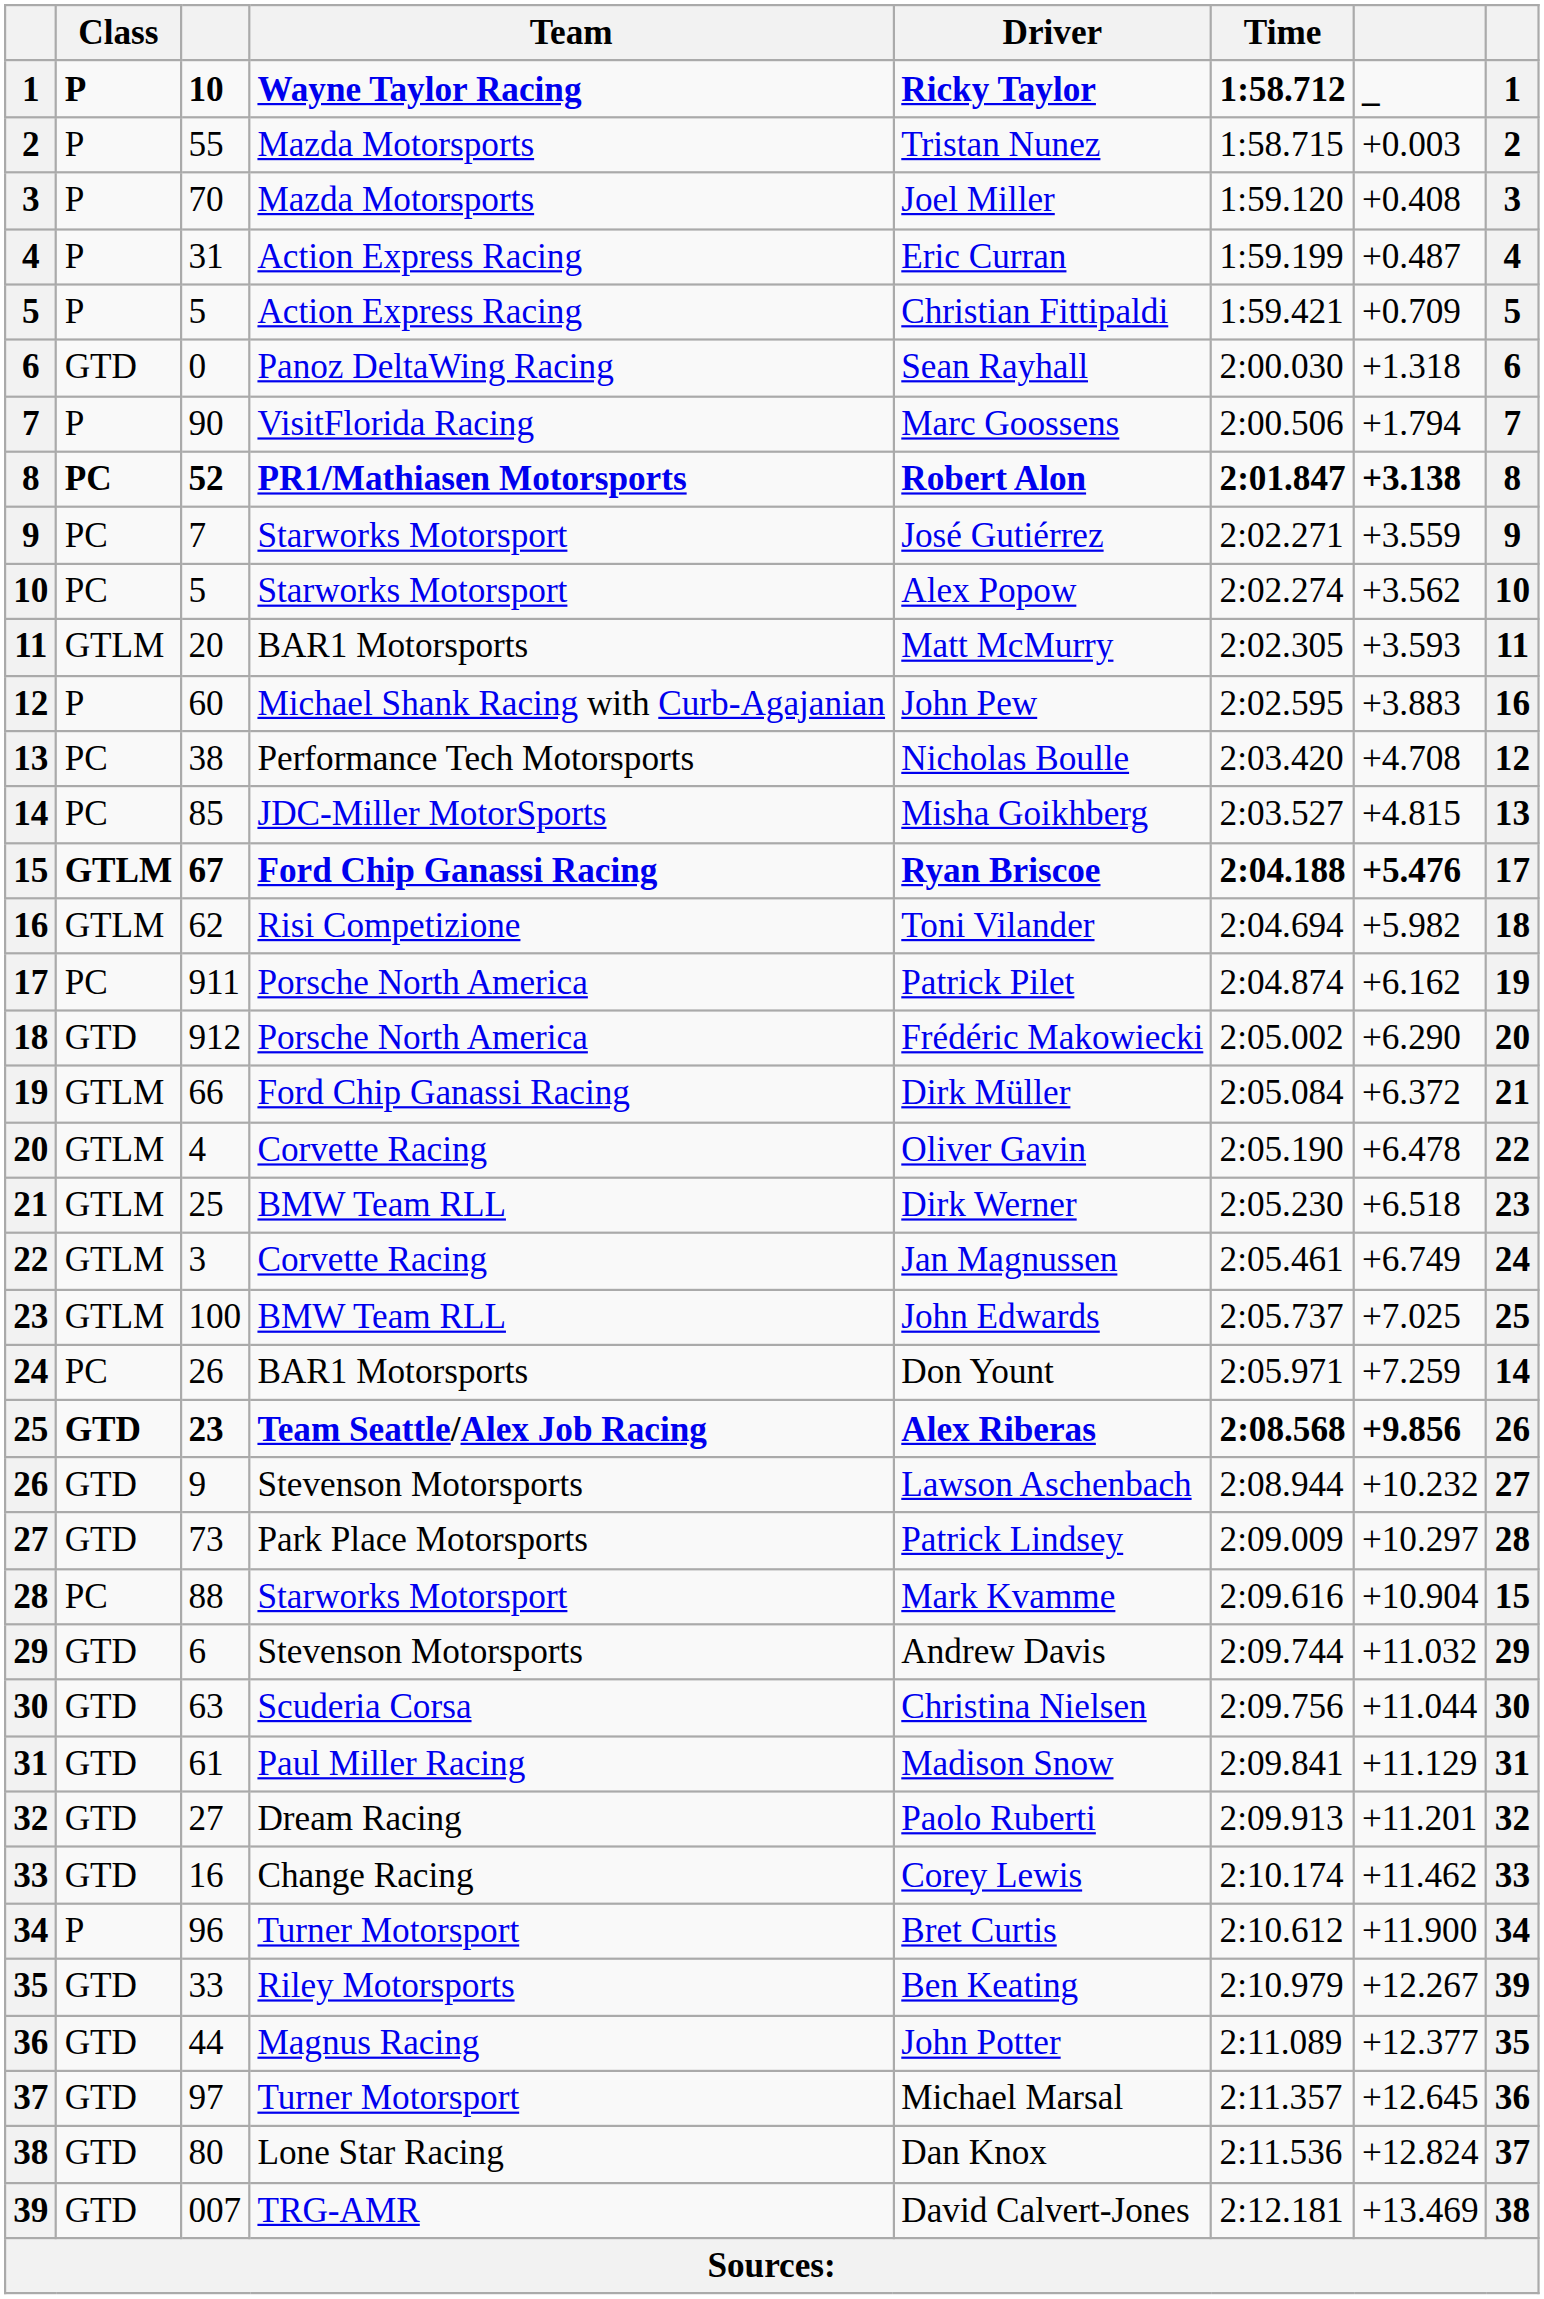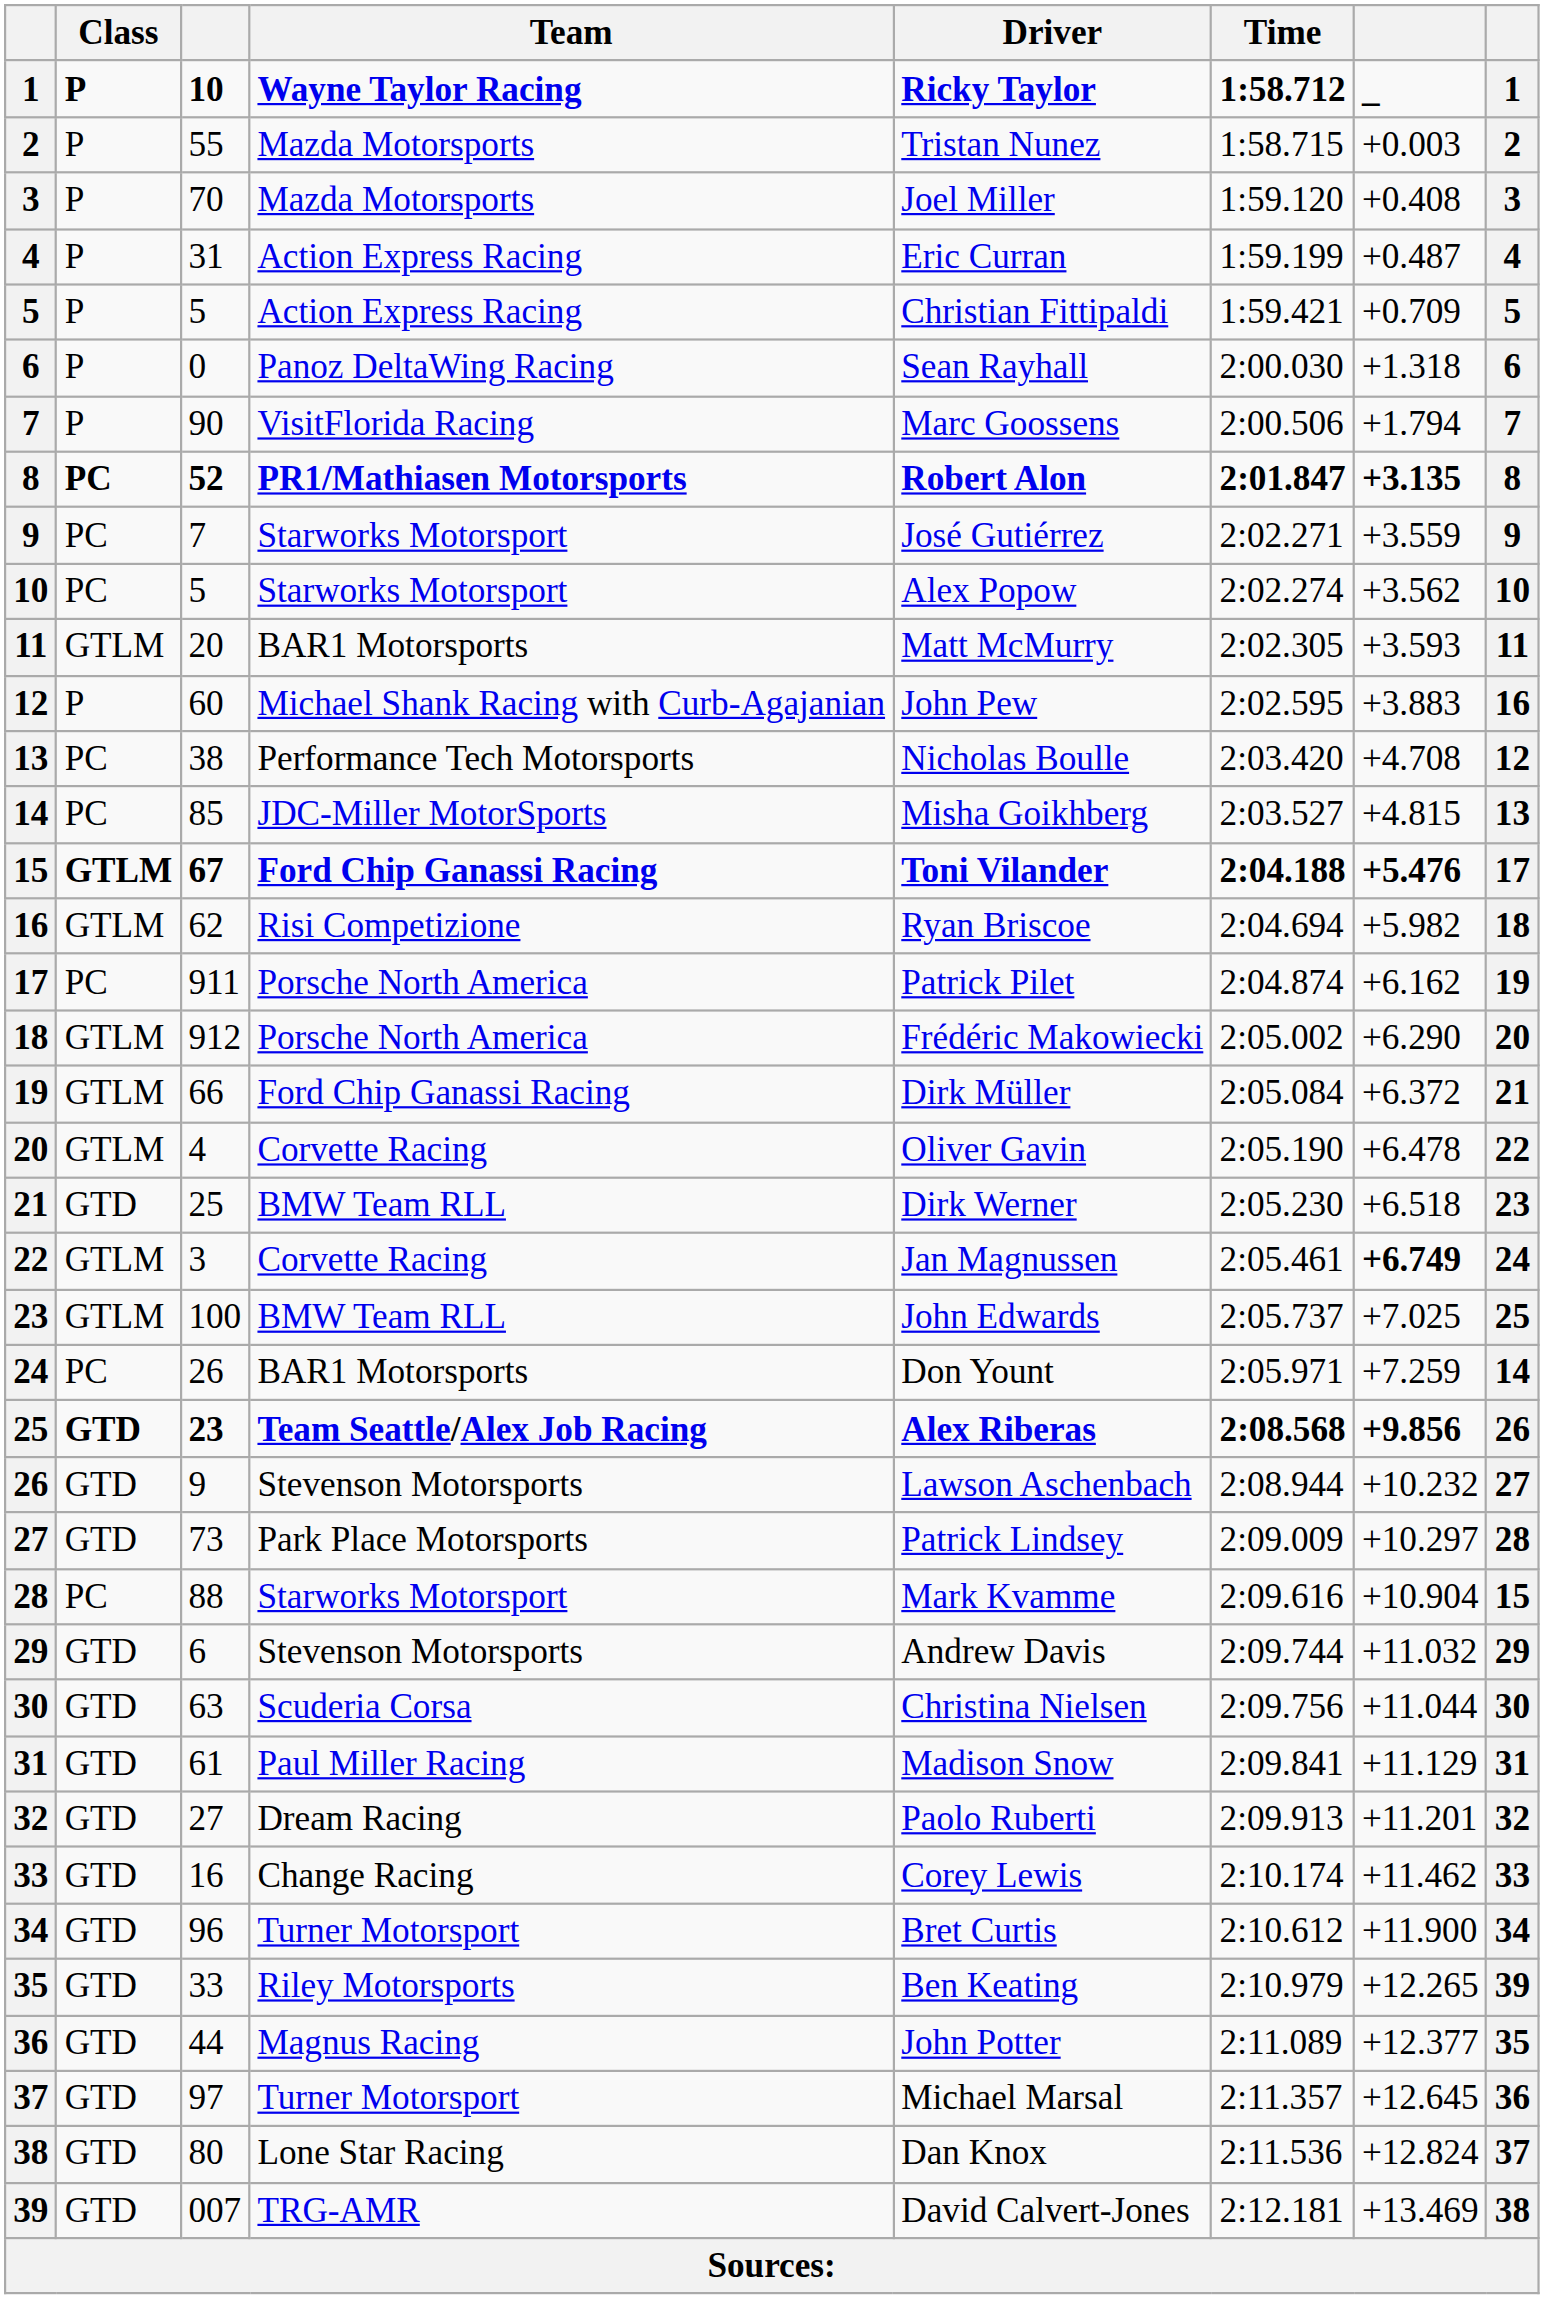(101, 367) GTD -> (74, 367) P
(1412, 479) +3.138 -> (1412, 479) +3.135
(1001, 869) Ryan Briscoe -> (1005, 869) Toni Vilander
(998, 925) Toni Vilander -> (996, 925) Ryan Briscoe
(101, 1037) GTD -> (114, 1037) GTLM
(114, 1204) GTLM -> (101, 1204) GTD
(1411, 1260) normal -> (1412, 1260) bold
(74, 1930) P -> (101, 1930) GTD
(1420, 1986) +12.267 -> (1420, 1986) +12.265
